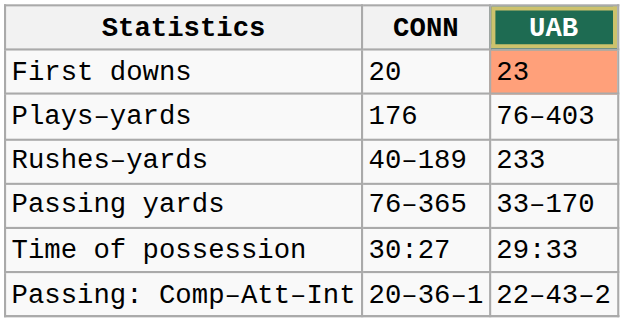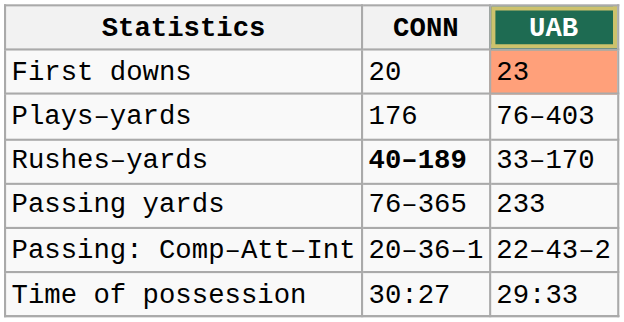(418, 161) normal -> (418, 161) bold
(521, 161) 233 -> (545, 161) 33–170
(545, 206) 33–170 -> (521, 206) 233
rows swapped: (184, 295) <-> (159, 250)
